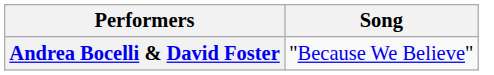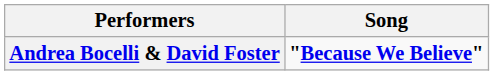(381, 53) normal -> (386, 53) bold
